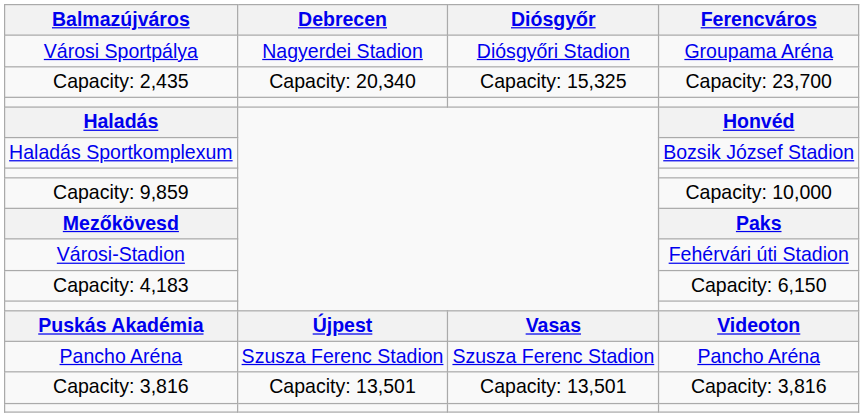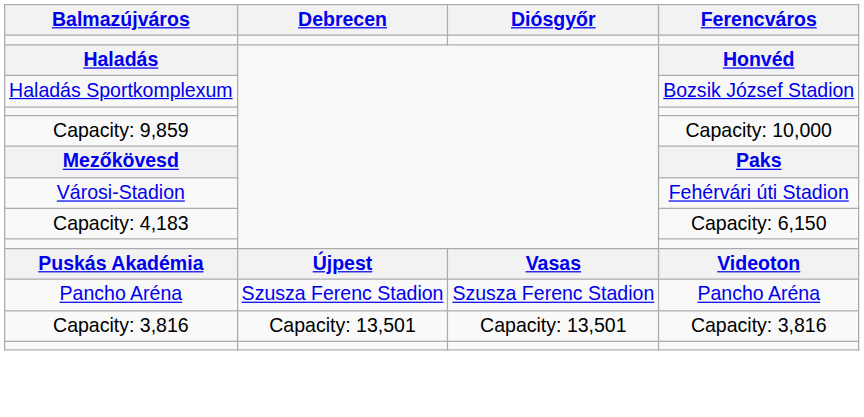- row: (121, 50)
- row: (121, 81)
